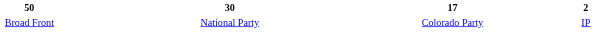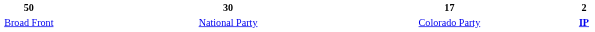(586, 22) normal -> (584, 22) bold
